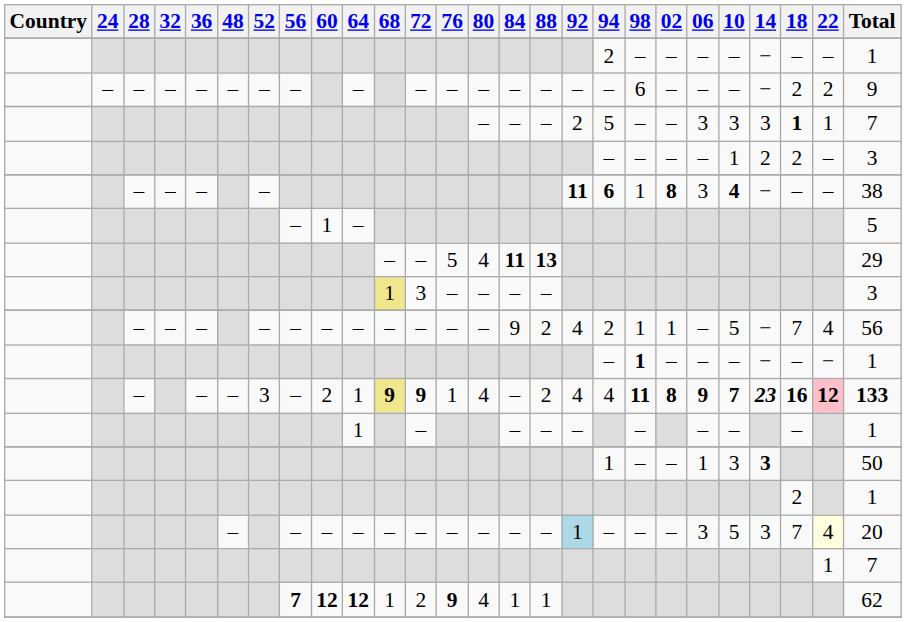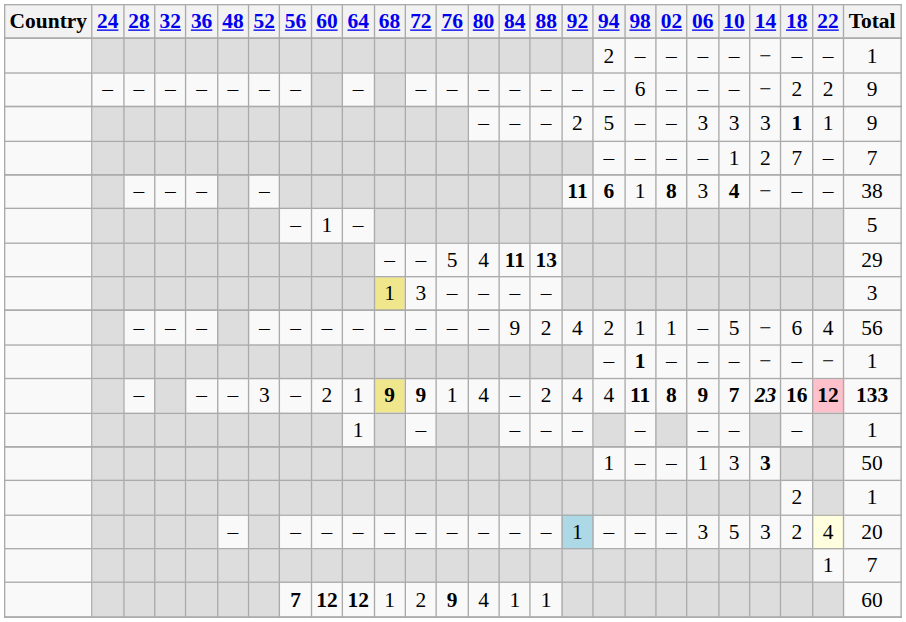(872, 123) 7 -> (872, 123) 9
(797, 157) 2 -> (797, 157) 7
(872, 157) 3 -> (872, 157) 7
(797, 327) 7 -> (797, 327) 6
(797, 531) 7 -> (797, 531) 2
(872, 599) 62 -> (872, 599) 60
